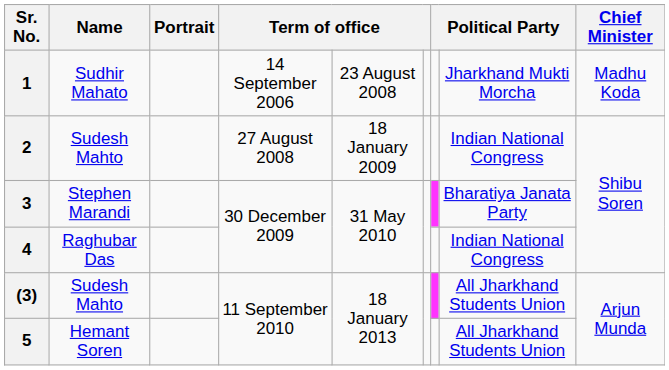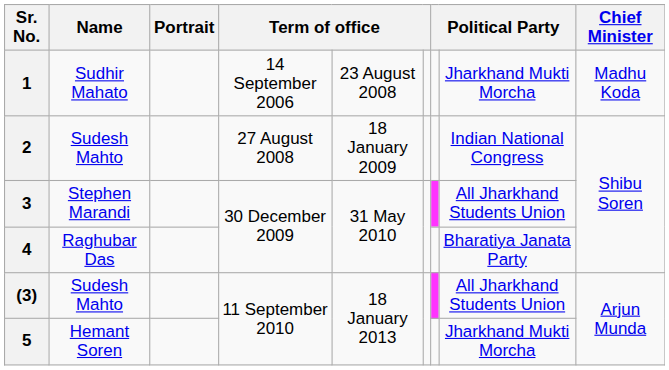(507, 203) Bharatiya Janata Party -> (507, 203) All Jharkhand Students Union
(507, 249) Indian National Congress -> (507, 249) Bharatiya Janata Party
(507, 341) All Jharkhand Students Union -> (507, 341) Jharkhand Mukti Morcha
